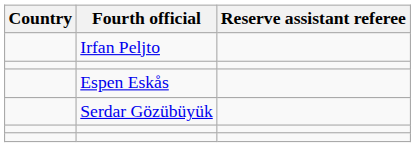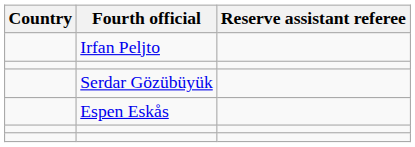rows swapped: (40, 111) <-> (40, 83)
